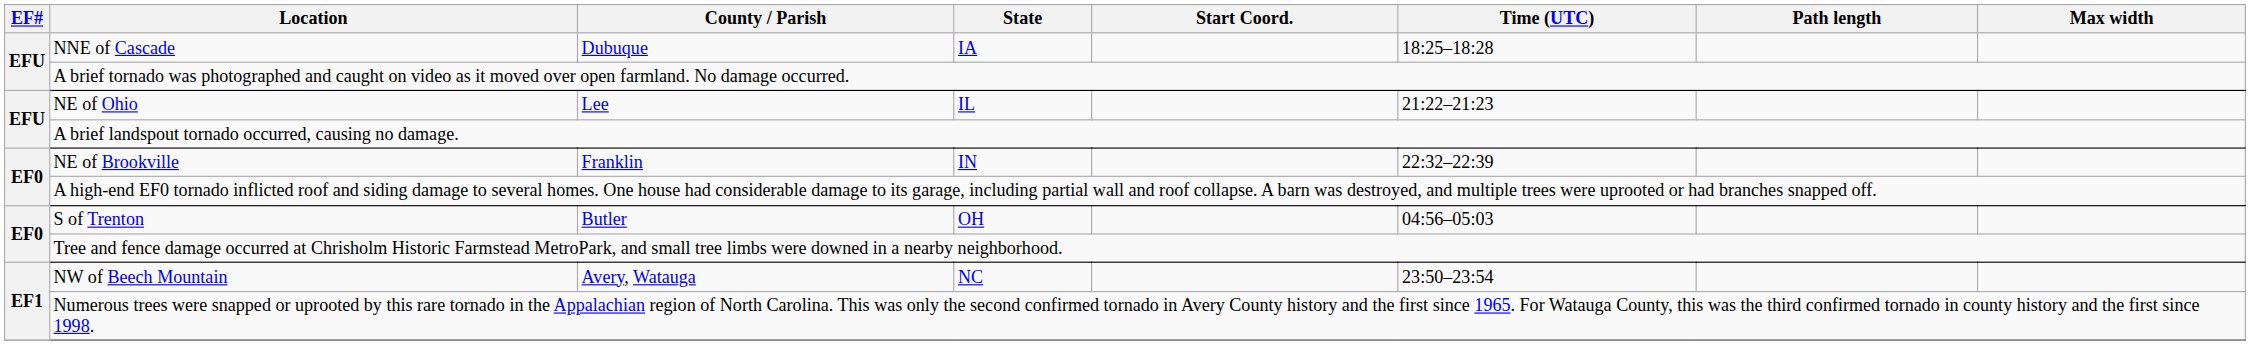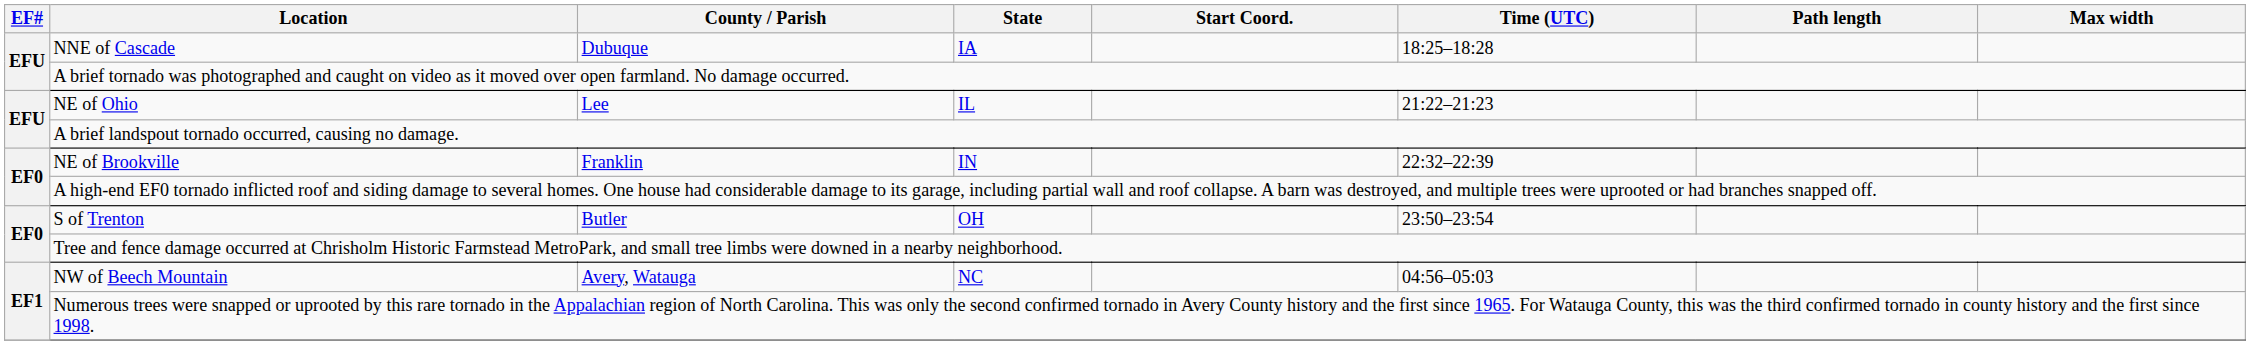(1448, 219) 04:56–05:03 -> (1448, 219) 23:50–23:54
(1448, 276) 23:50–23:54 -> (1448, 276) 04:56–05:03
